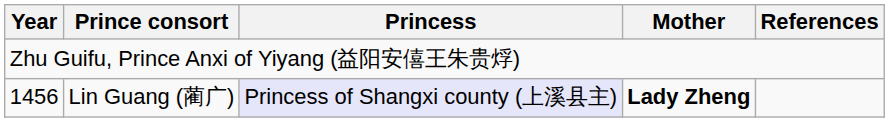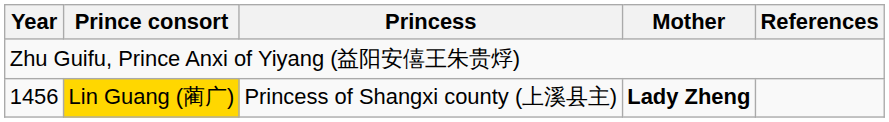(151, 96) no background -> (151, 96) gold background
(431, 96) lavender background -> (431, 96) no background
